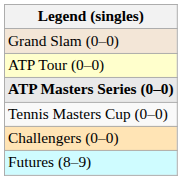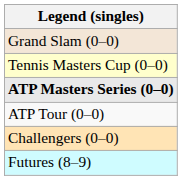(56, 65) ATP Tour (0–0) -> (88, 65) Tennis Masters Cup (0–0)
(88, 114) Tennis Masters Cup (0–0) -> (56, 114) ATP Tour (0–0)
